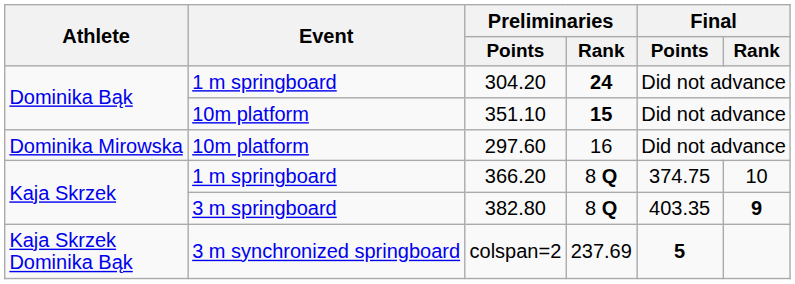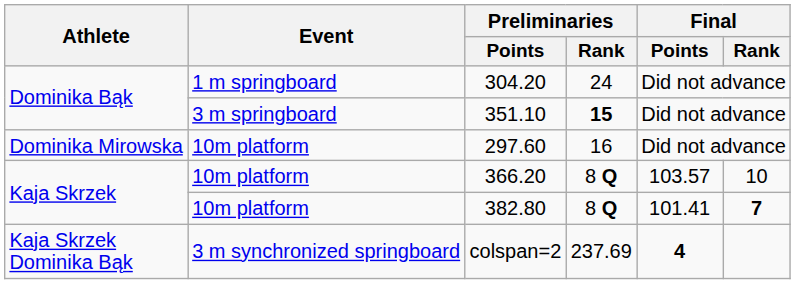(601, 82) bold -> (601, 82) normal
(251, 114) 10m platform -> (264, 114) 3 m springboard
(264, 177) 1 m springboard -> (251, 177) 10m platform
(680, 177) 374.75 -> (680, 177) 103.57
(264, 209) 3 m springboard -> (251, 209) 10m platform
(680, 209) 403.35 -> (680, 209) 101.41
(757, 209) 9 -> (757, 209) 7
(680, 252) 5 -> (680, 252) 4
